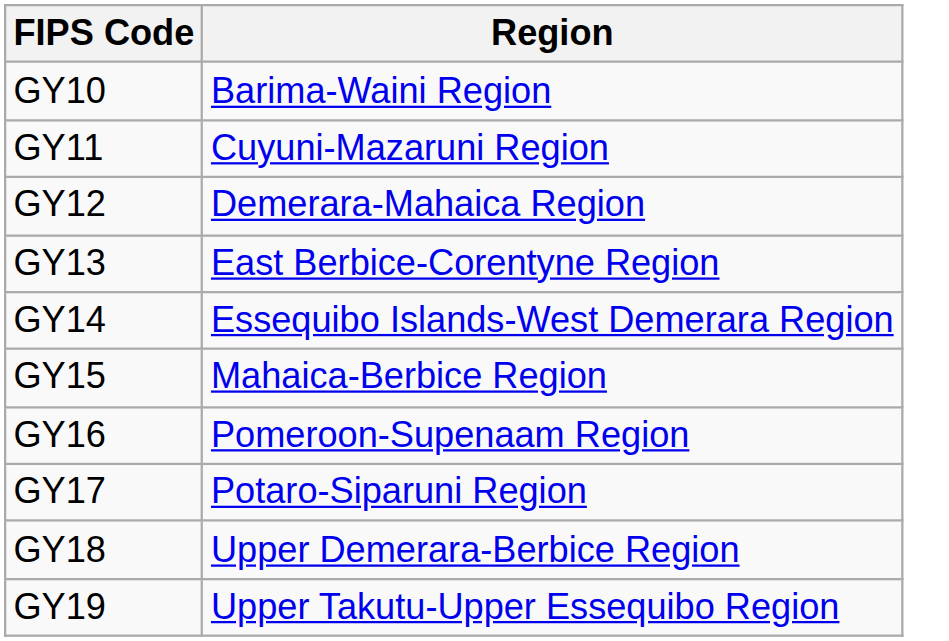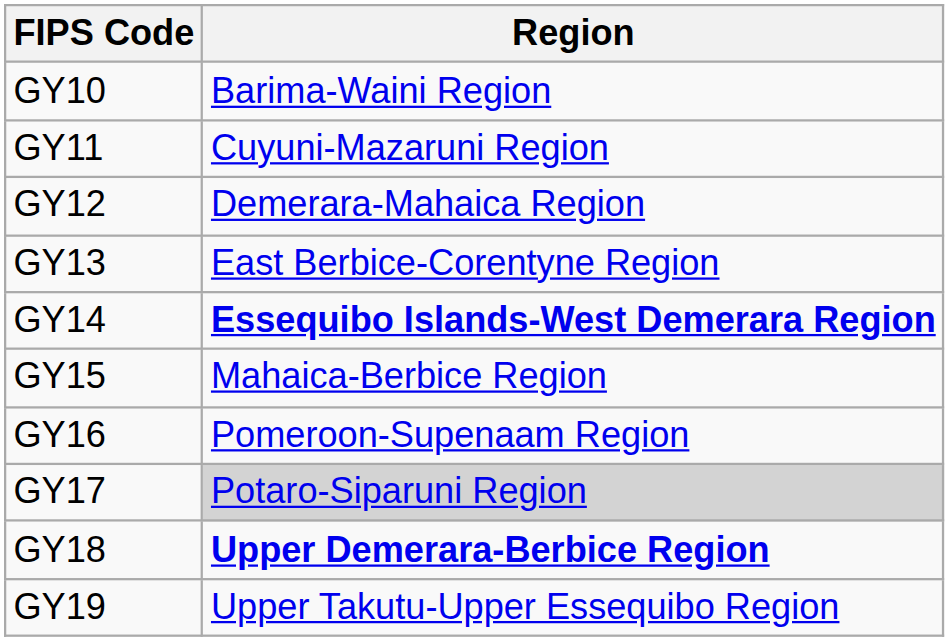(552, 319) normal -> (573, 319) bold
(399, 491) no background -> (399, 491) lightgrey background
(475, 549) normal -> (490, 549) bold
